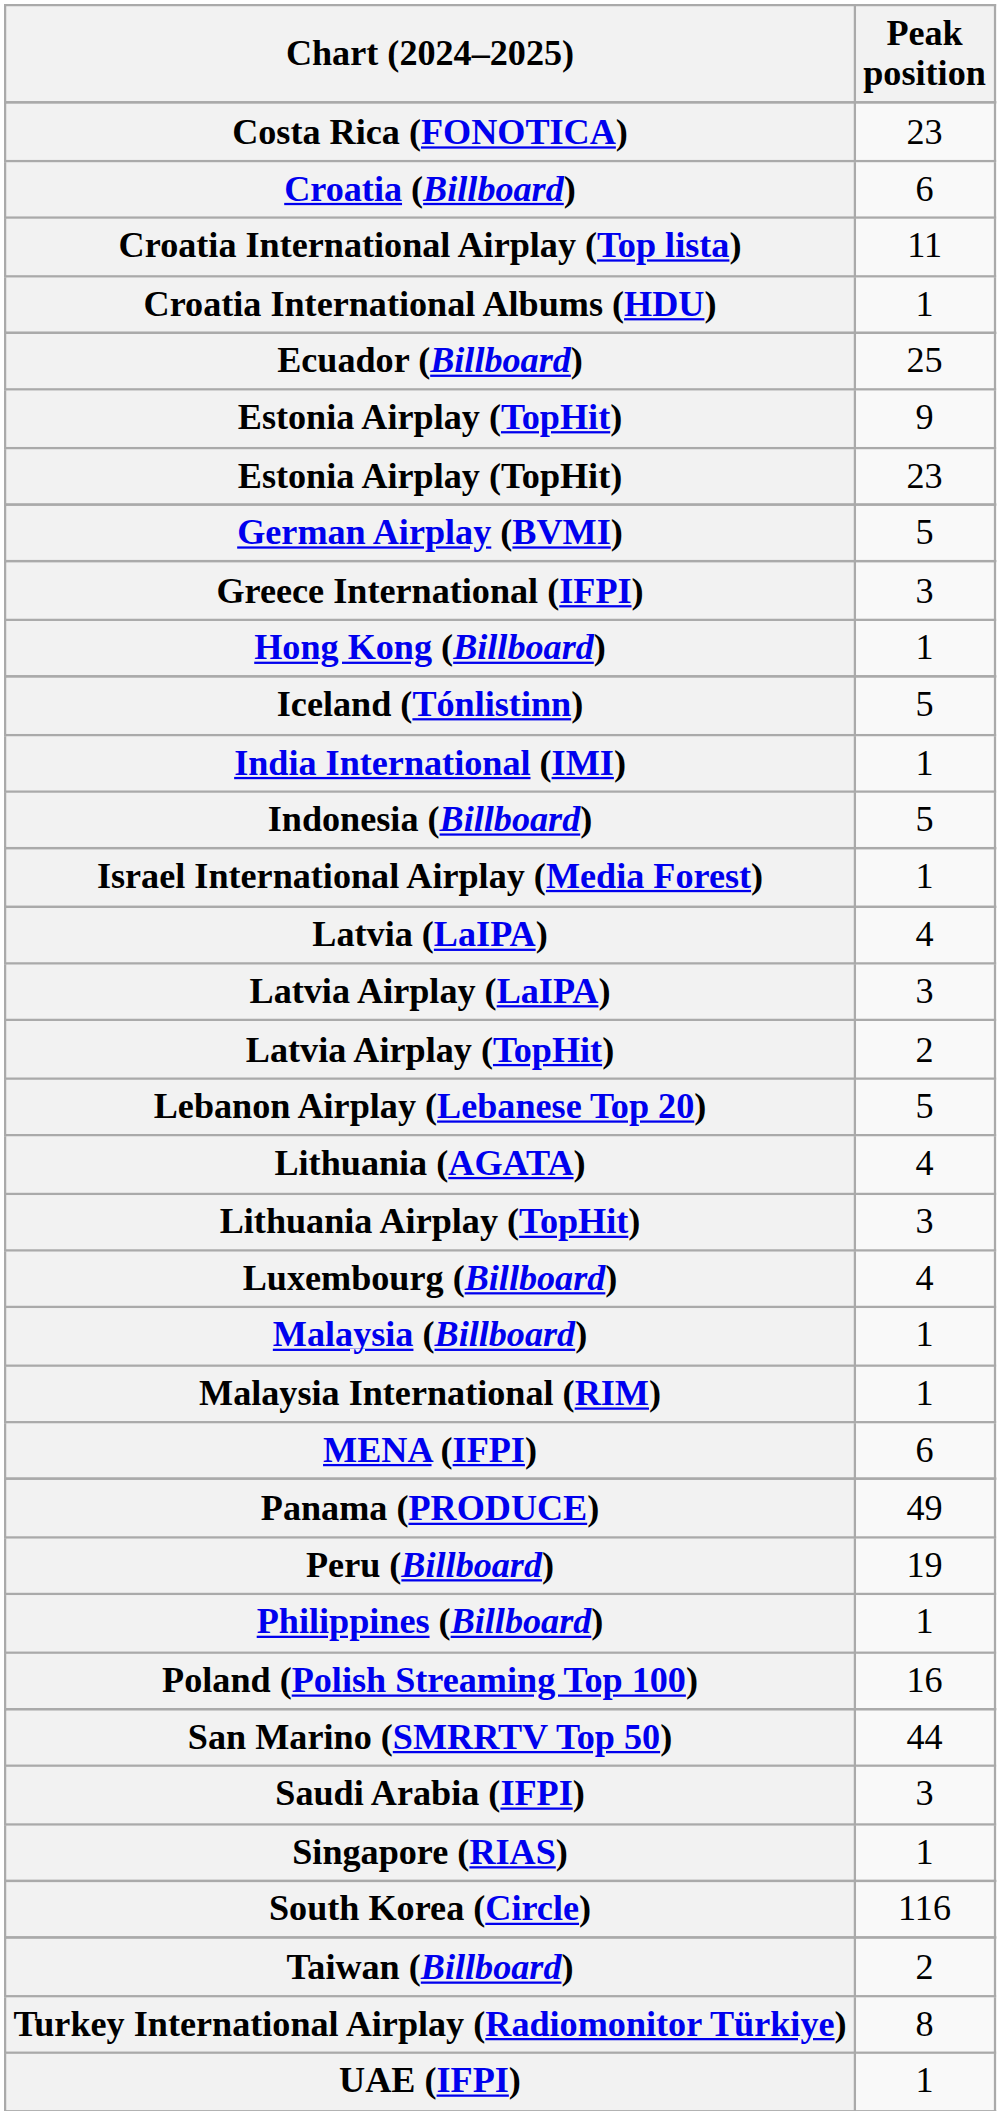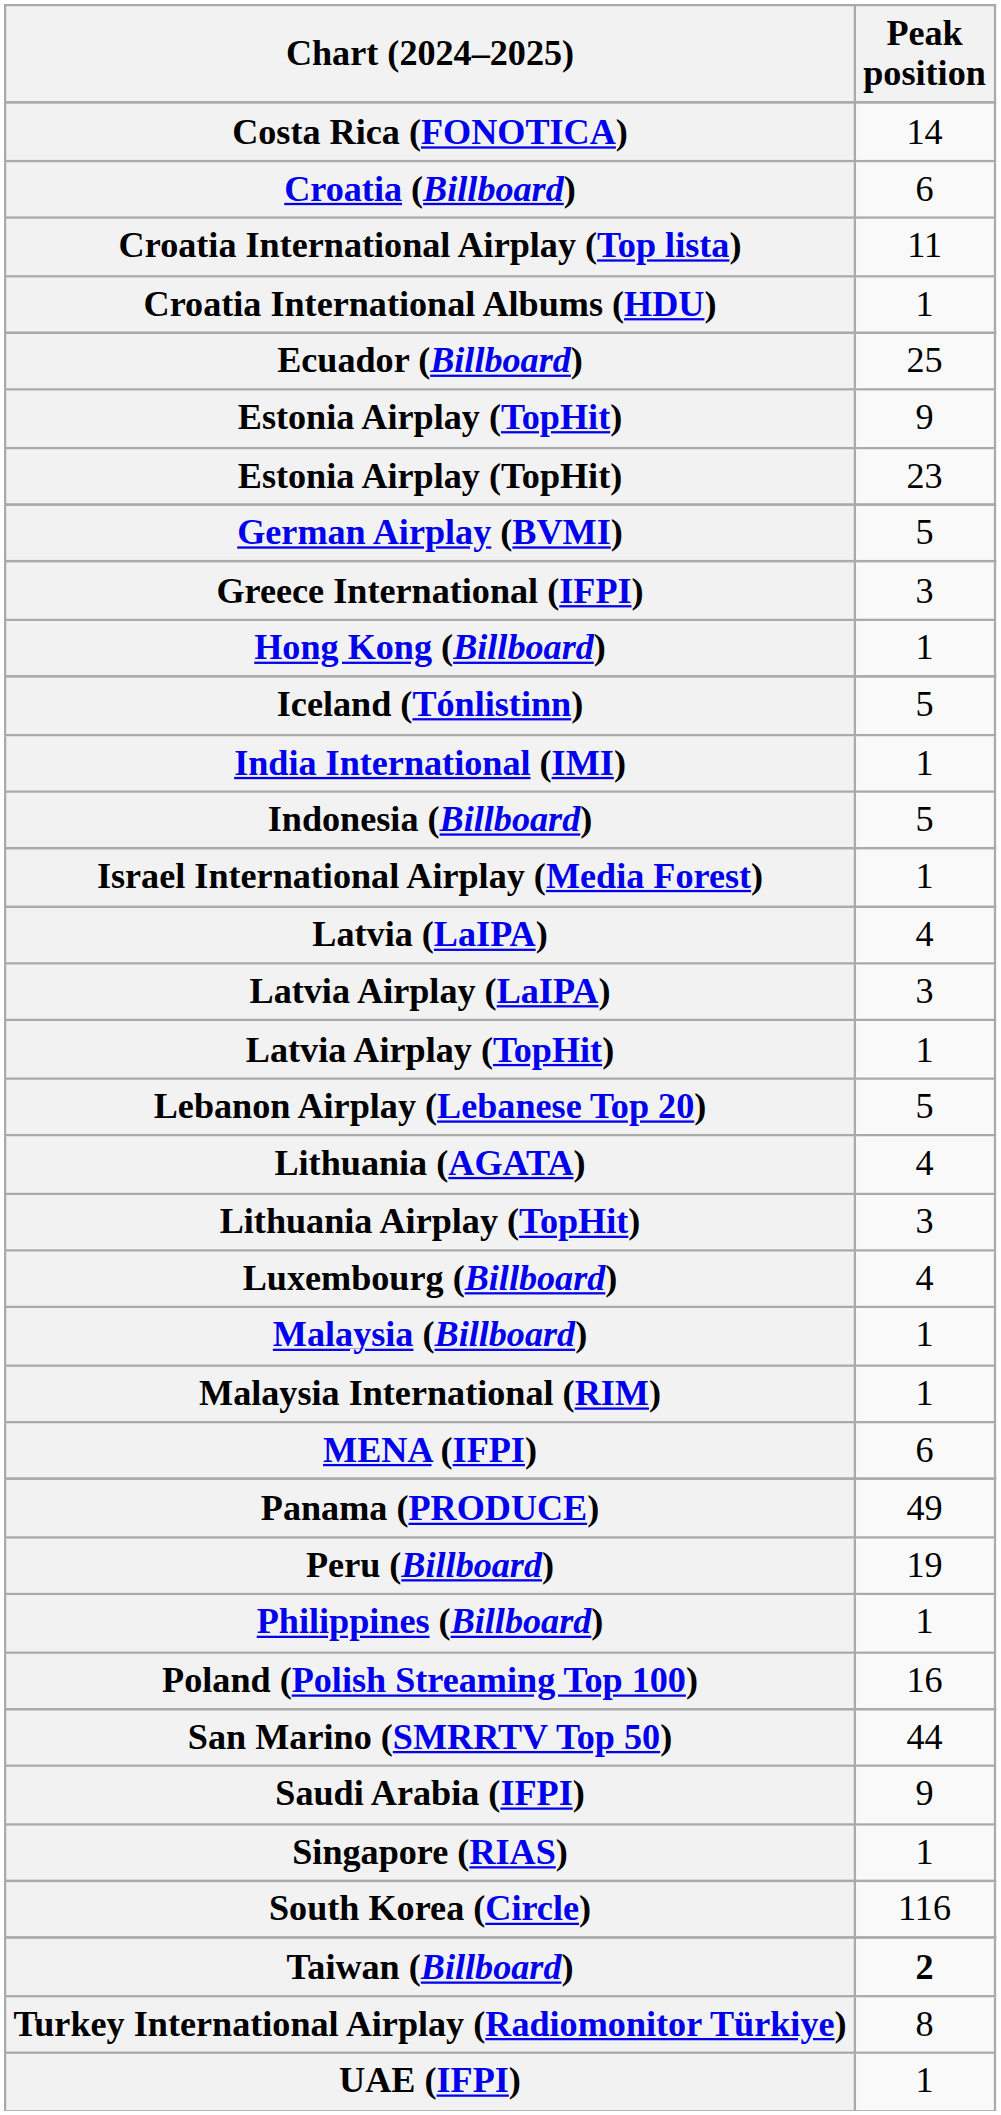(925, 131) 23 -> (925, 131) 14
(925, 1048) 2 -> (925, 1048) 1
(925, 1794) 3 -> (925, 1794) 9
(925, 1966) normal -> (925, 1966) bold
